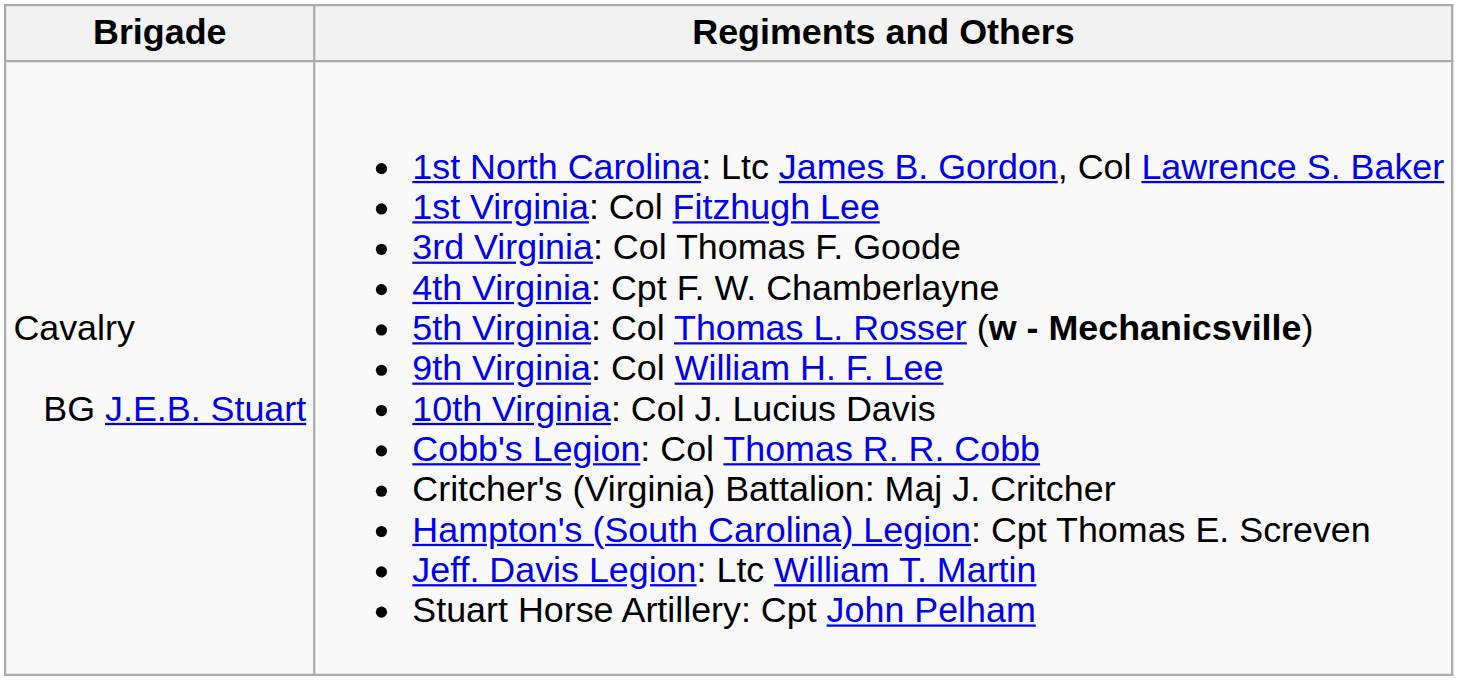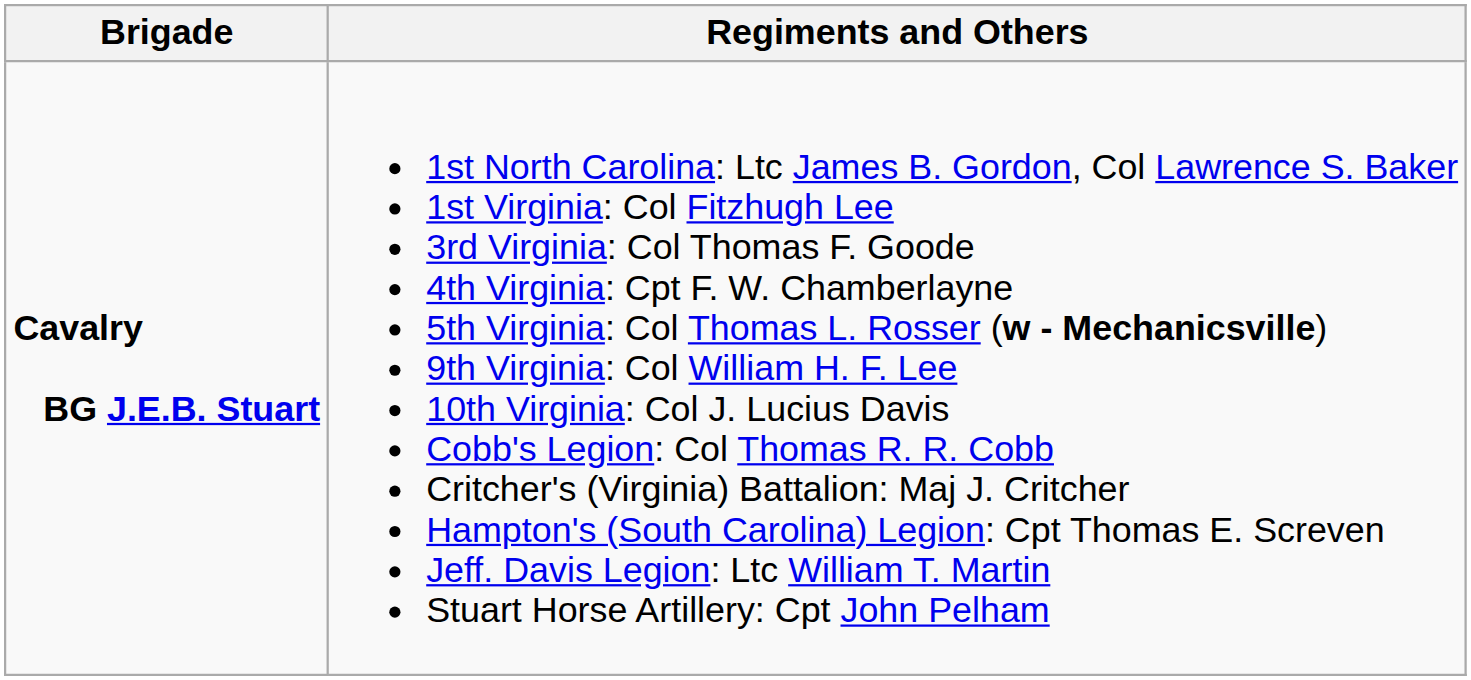(160, 367) normal -> (167, 367) bold
